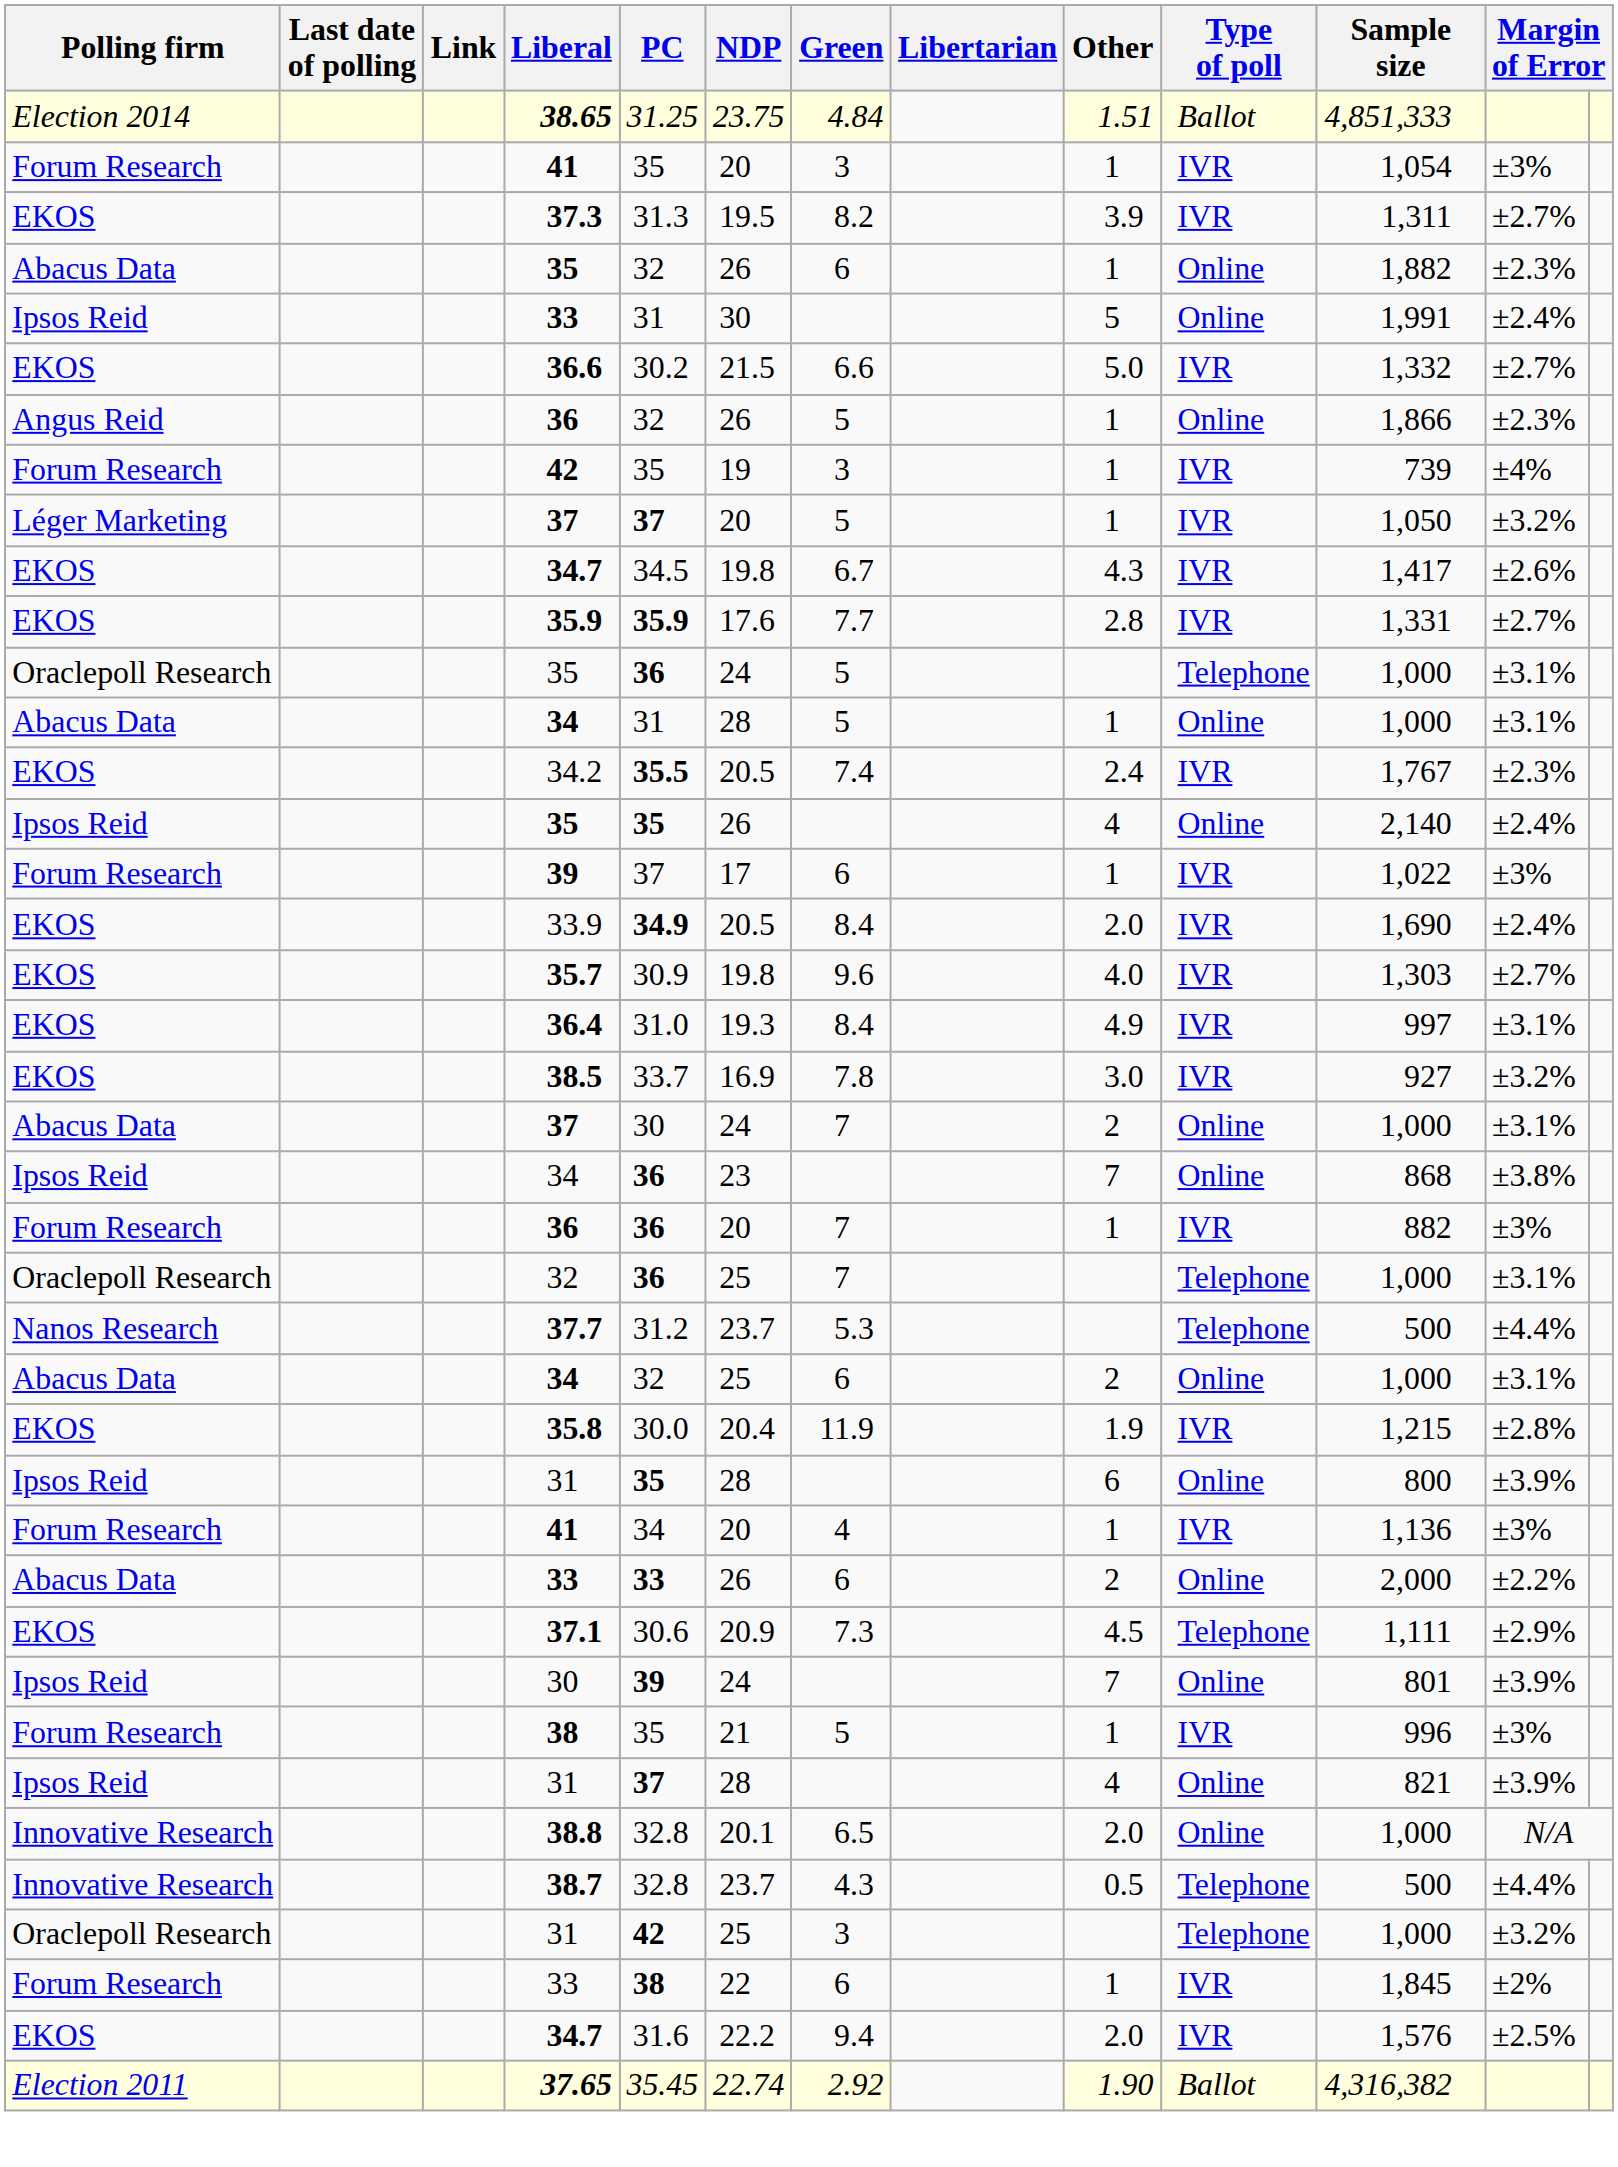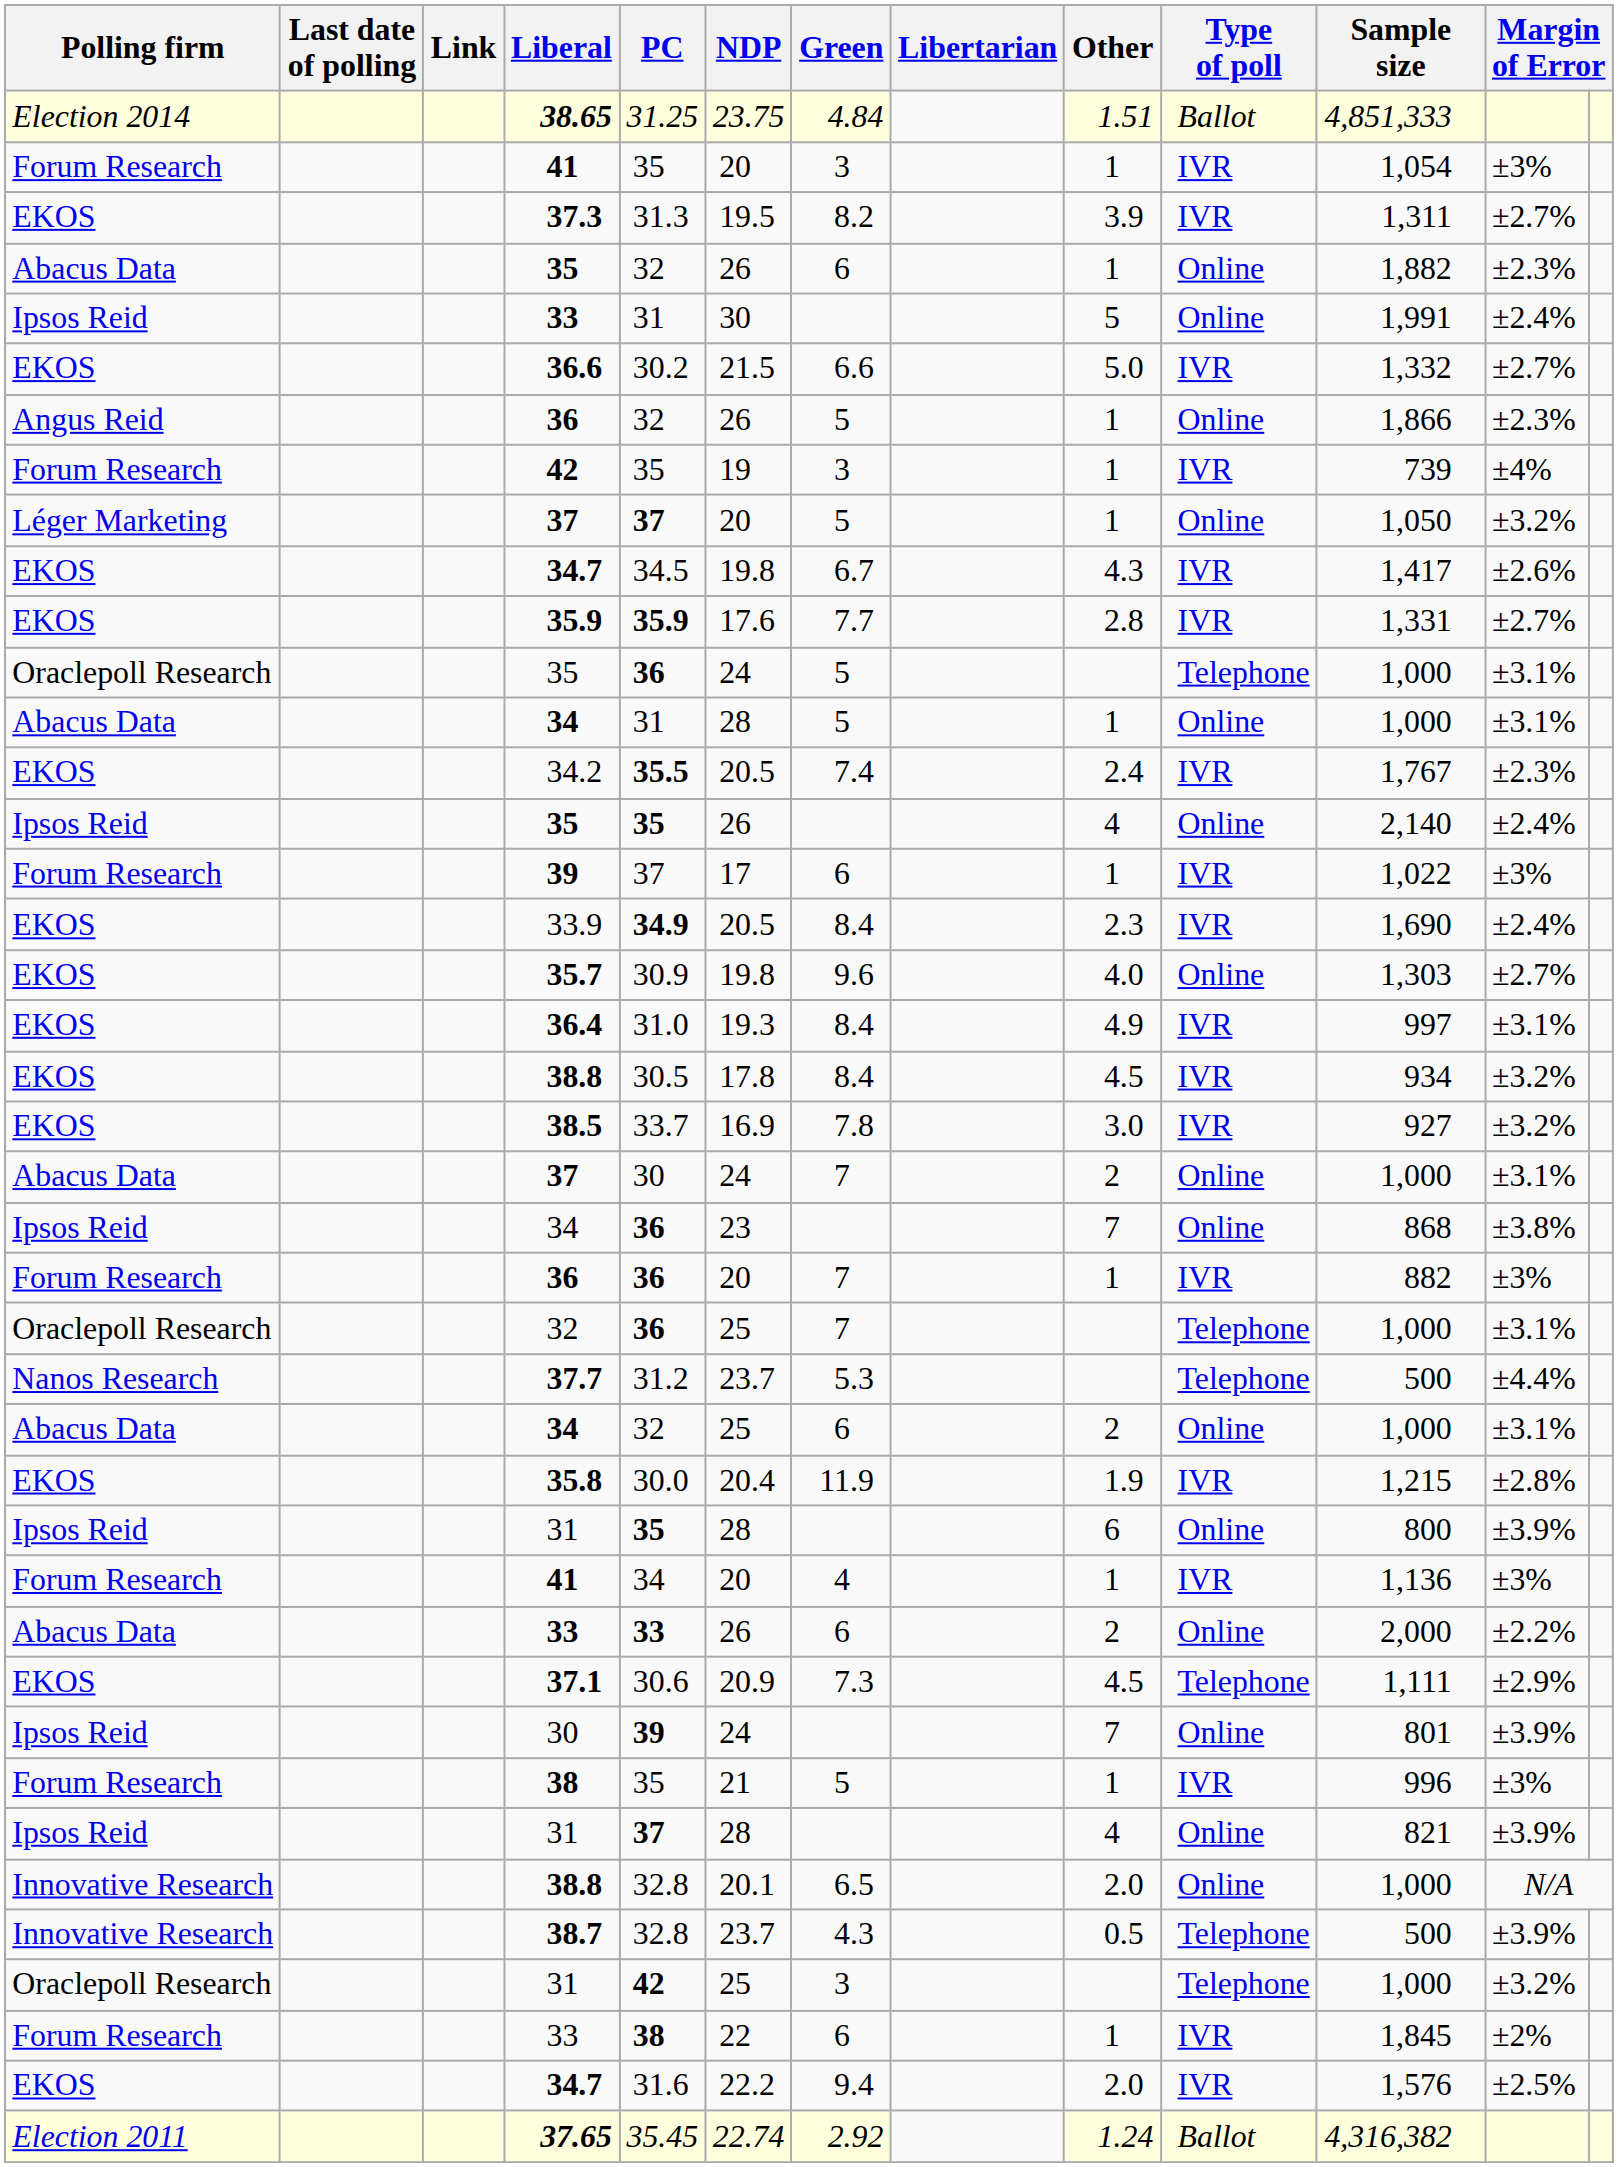(1205, 520) IVR -> (1221, 520) Online
(1124, 924) 2.0 -> (1124, 924) 2.3
(1205, 974) IVR -> (1221, 974) Online
+ row: (54, 1075)
(1534, 1883) ±4.4% -> (1534, 1933) ±3.9%
(1125, 2085) 1.90 -> (1125, 2135) 1.24
